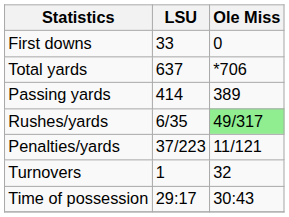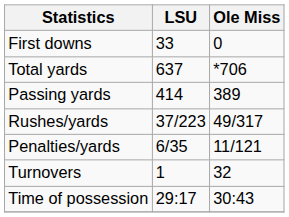(172, 121) 6/35 -> (181, 121) 37/223
(238, 121) lightgreen background -> (238, 121) no background
(181, 147) 37/223 -> (172, 147) 6/35
